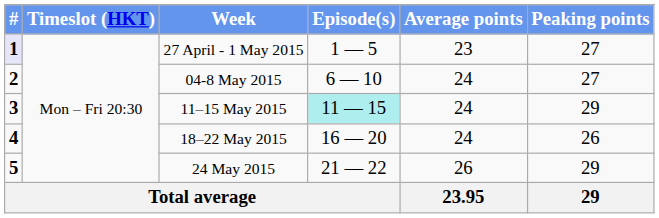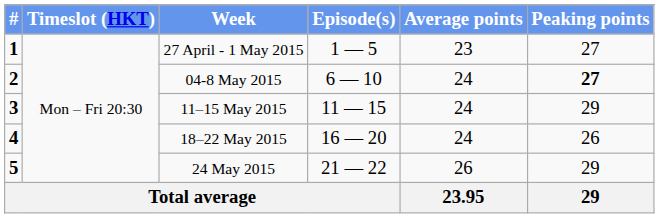(14, 49) lavender background -> (14, 49) no background
(590, 78) normal -> (590, 78) bold
(354, 108) paleturquoise background -> (354, 108) no background
